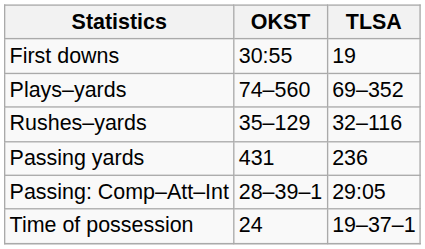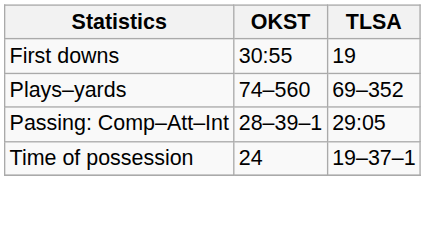- row: (78, 123)
- row: (77, 157)
